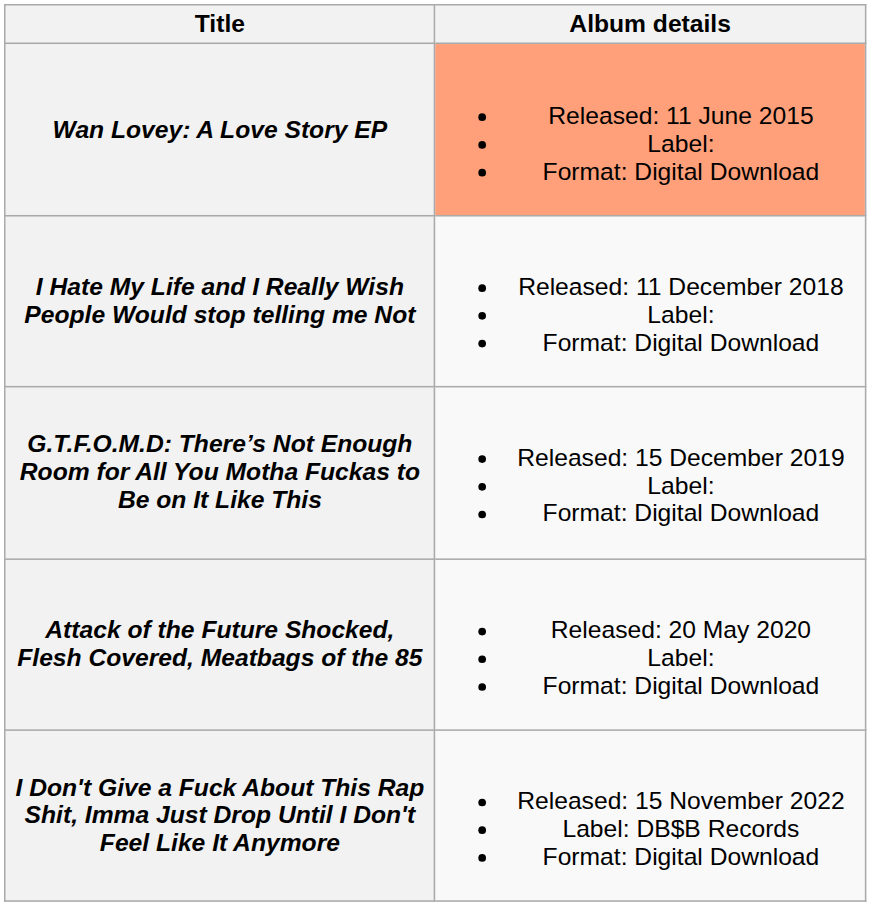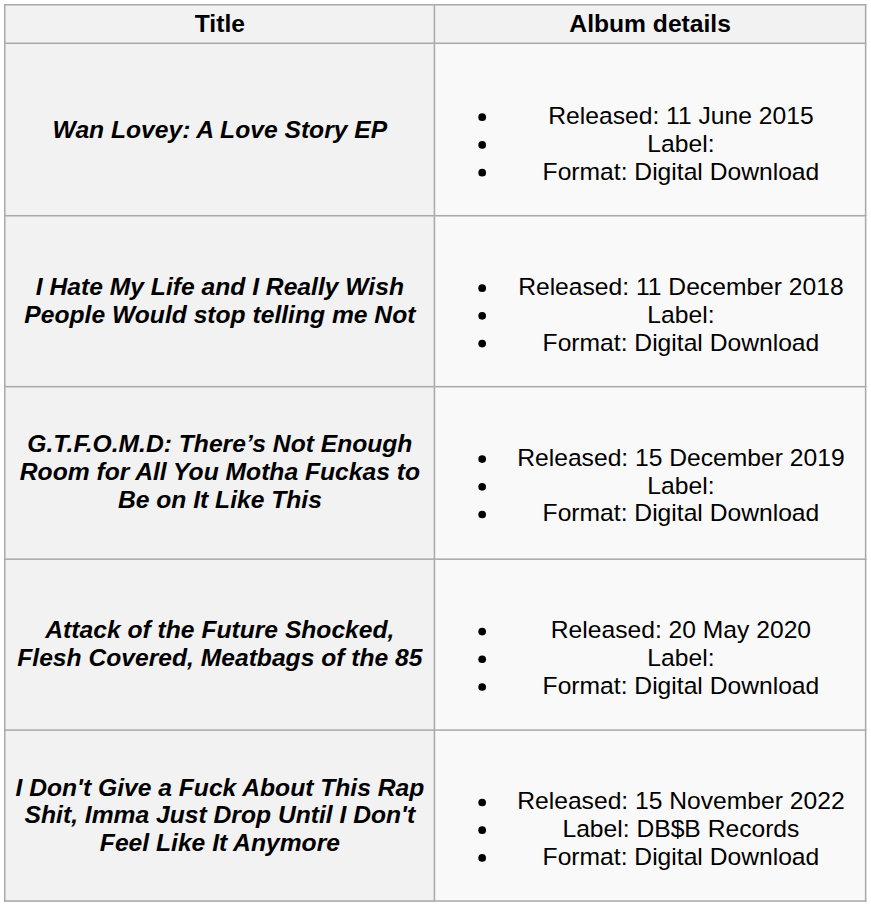(650, 143) lightsalmon background -> (650, 143) no background
